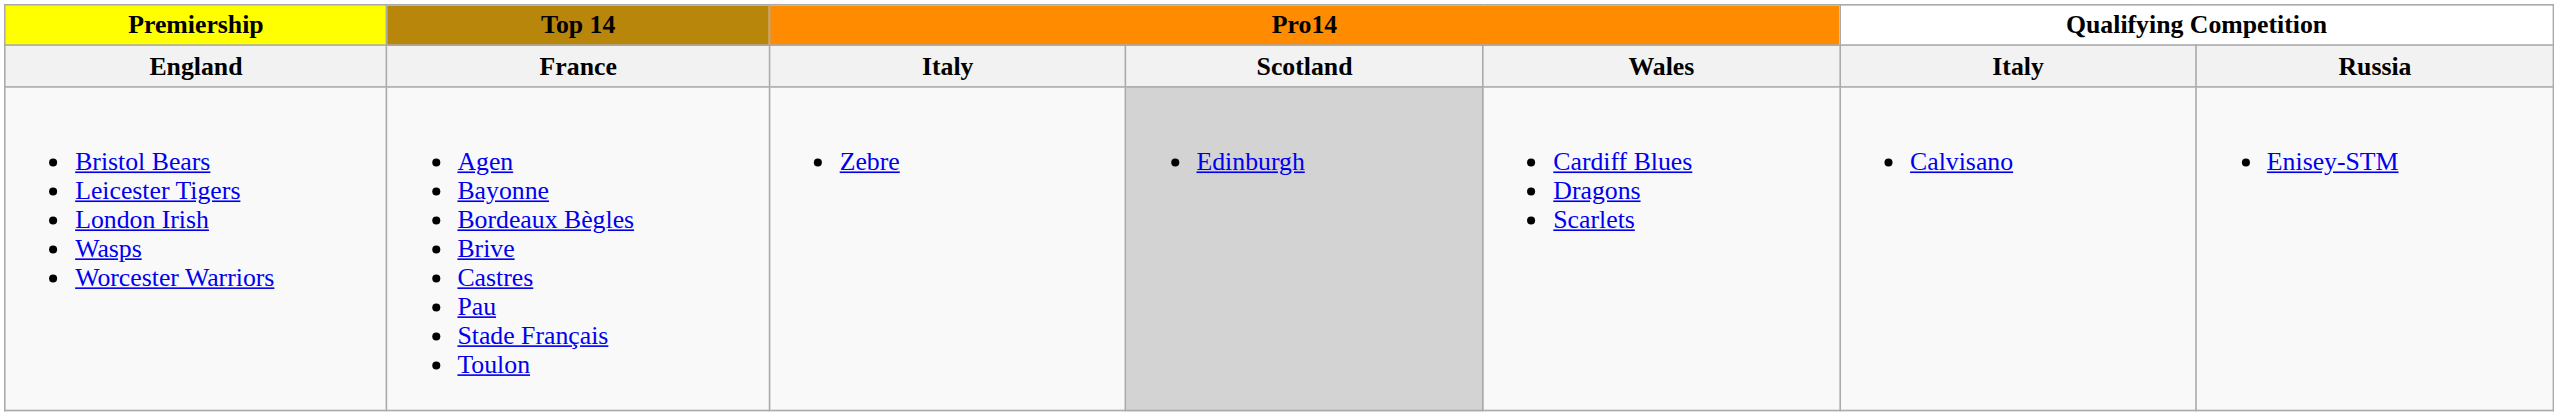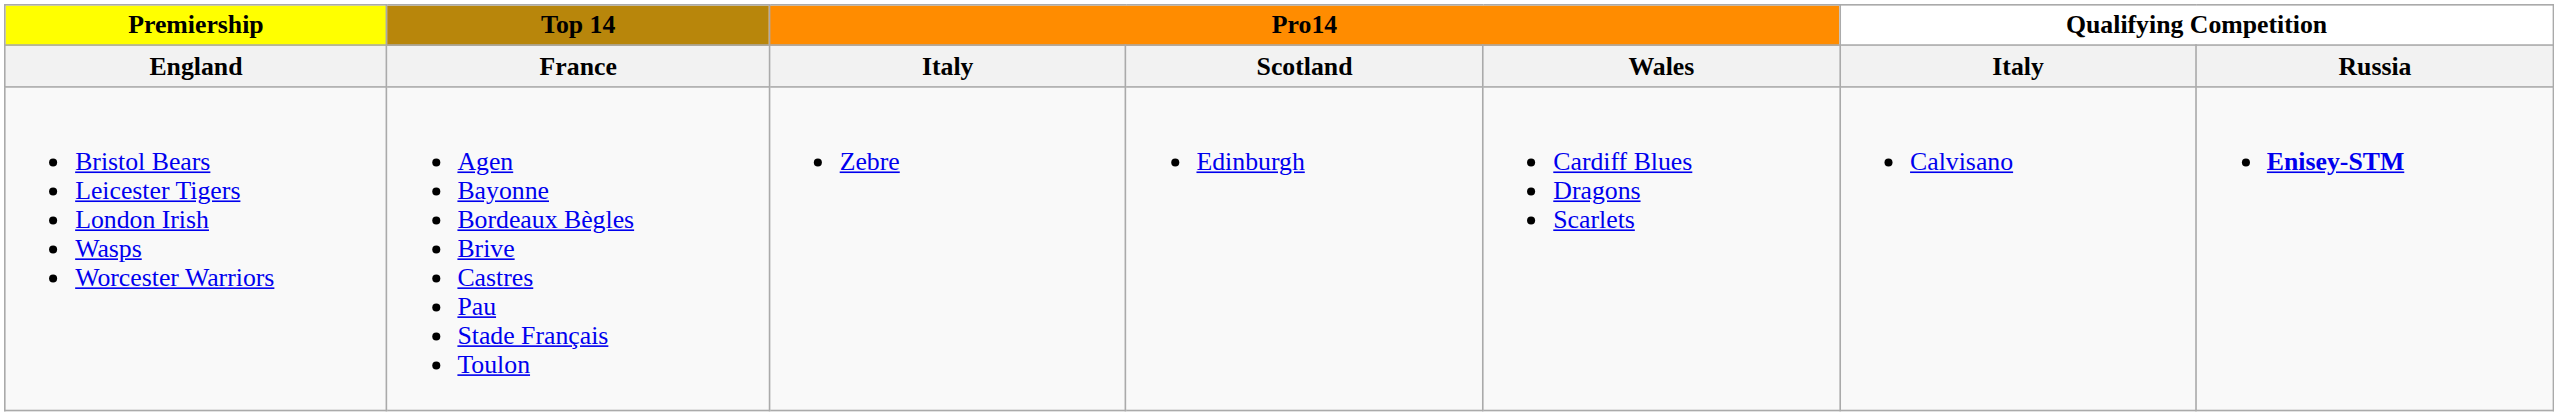(1305, 162) lightgrey background -> (1305, 162) no background
(2375, 162) normal -> (2375, 162) bold
